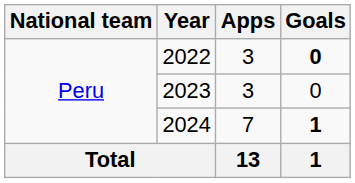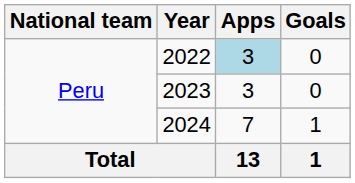(248, 56) no background -> (248, 56) lightblue background
(316, 56) bold -> (316, 56) normal
(316, 125) bold -> (316, 125) normal
